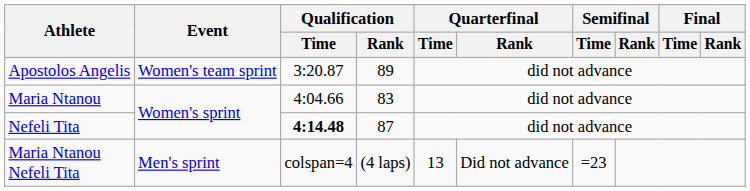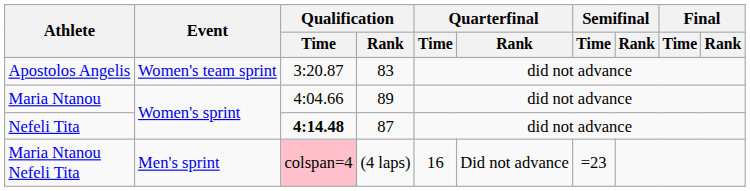(385, 71) 89 -> (385, 71) 83
(385, 99) 83 -> (385, 99) 89
(319, 163) no background -> (319, 163) pink background
(435, 163) 13 -> (435, 163) 16
